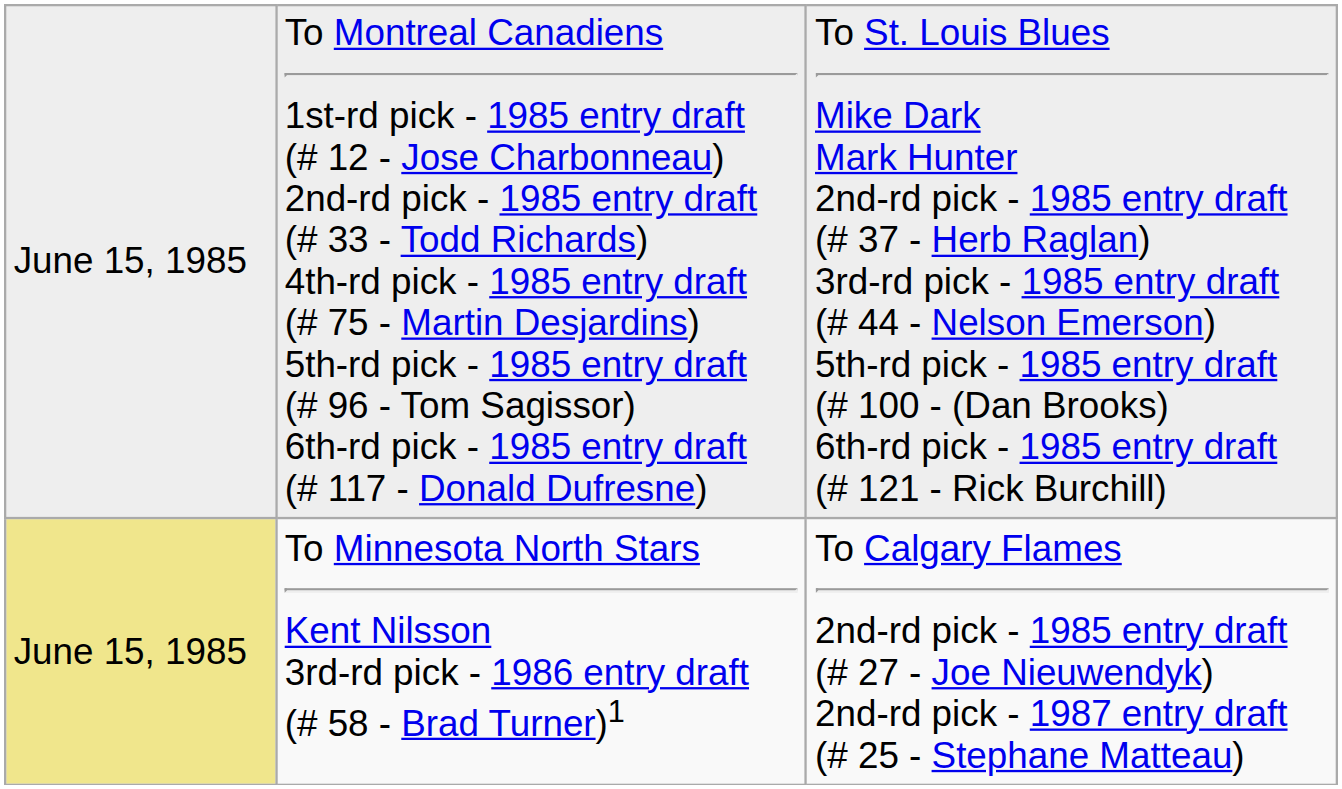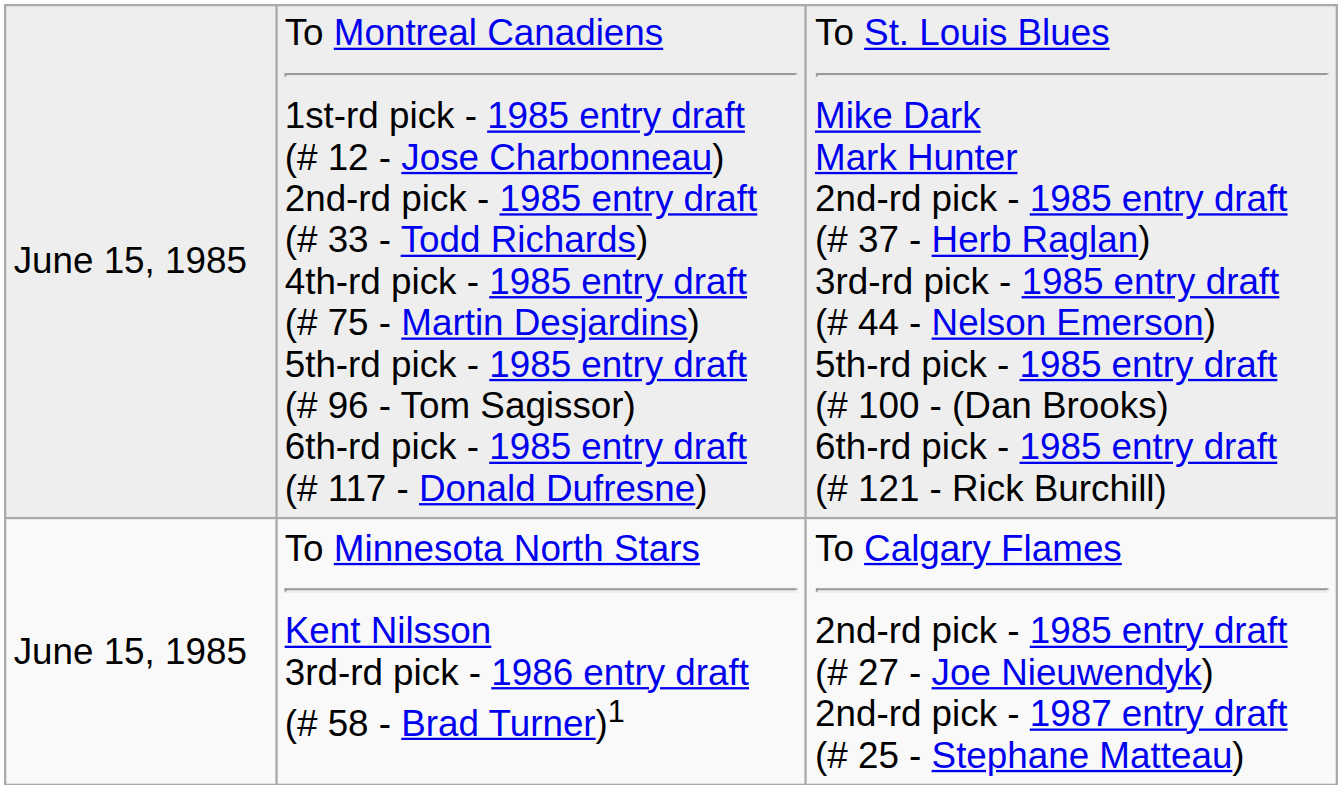(130, 650) khaki background -> (130, 650) no background
